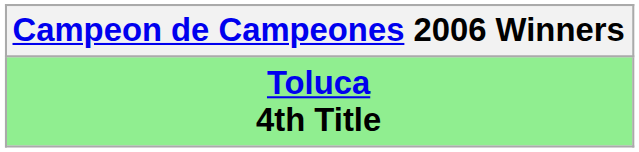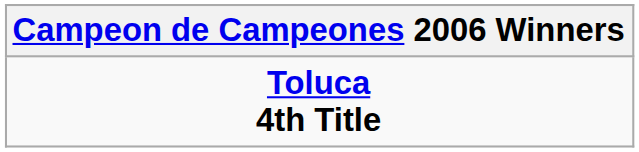(319, 100) lightgreen background -> (319, 100) no background
